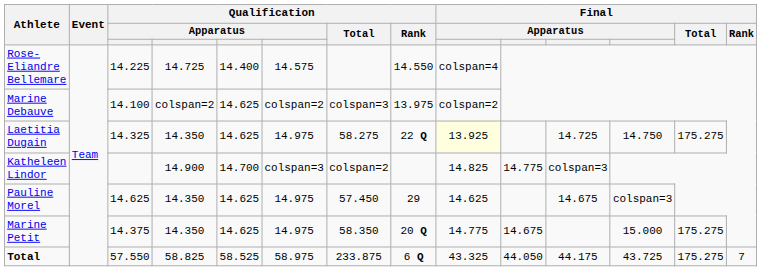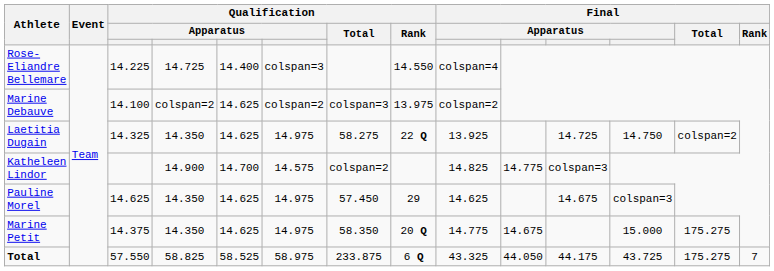(294, 67) 14.575 -> (294, 67) colspan=3
(468, 136) lightyellow background -> (468, 136) no background
(701, 136) 175.275 -> (707, 136) colspan=2
(294, 168) colspan=3 -> (294, 168) 14.575
